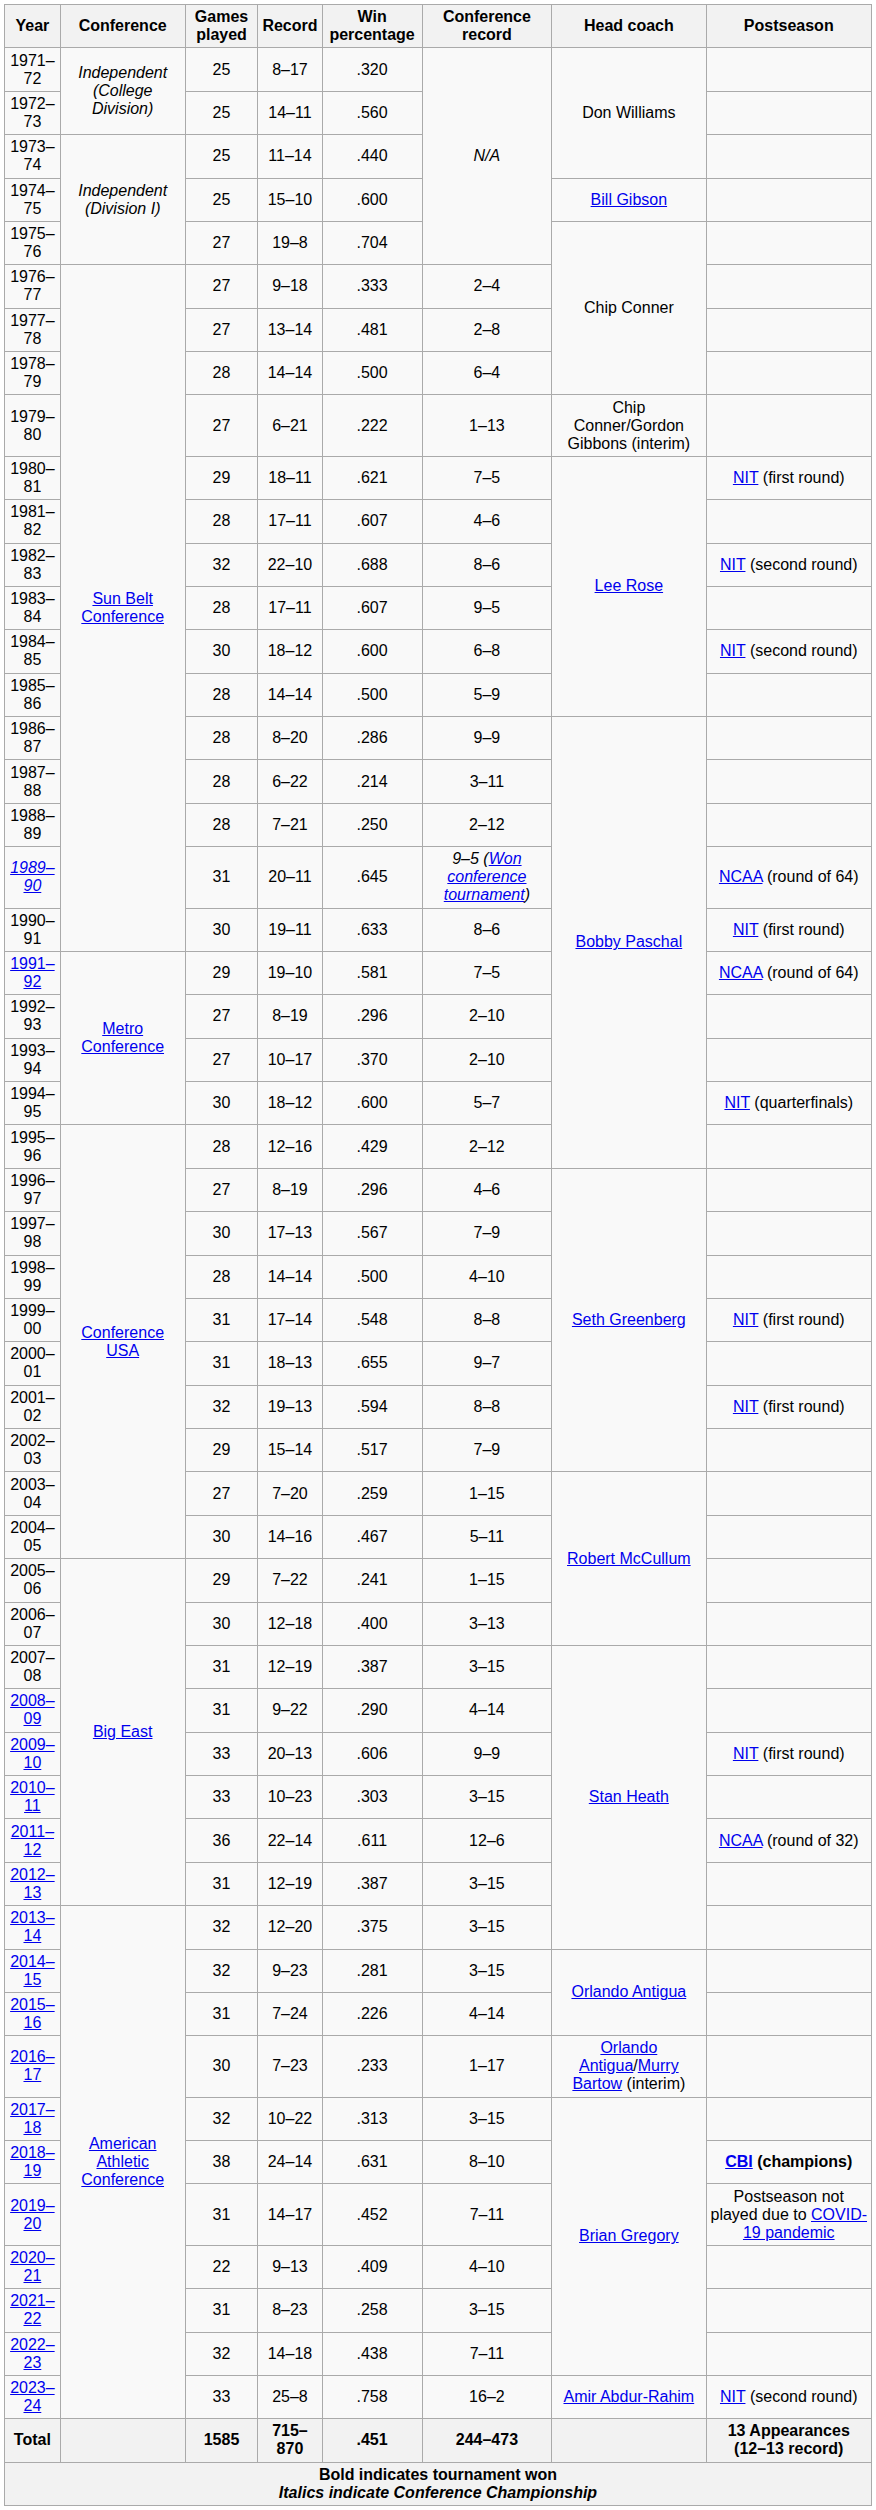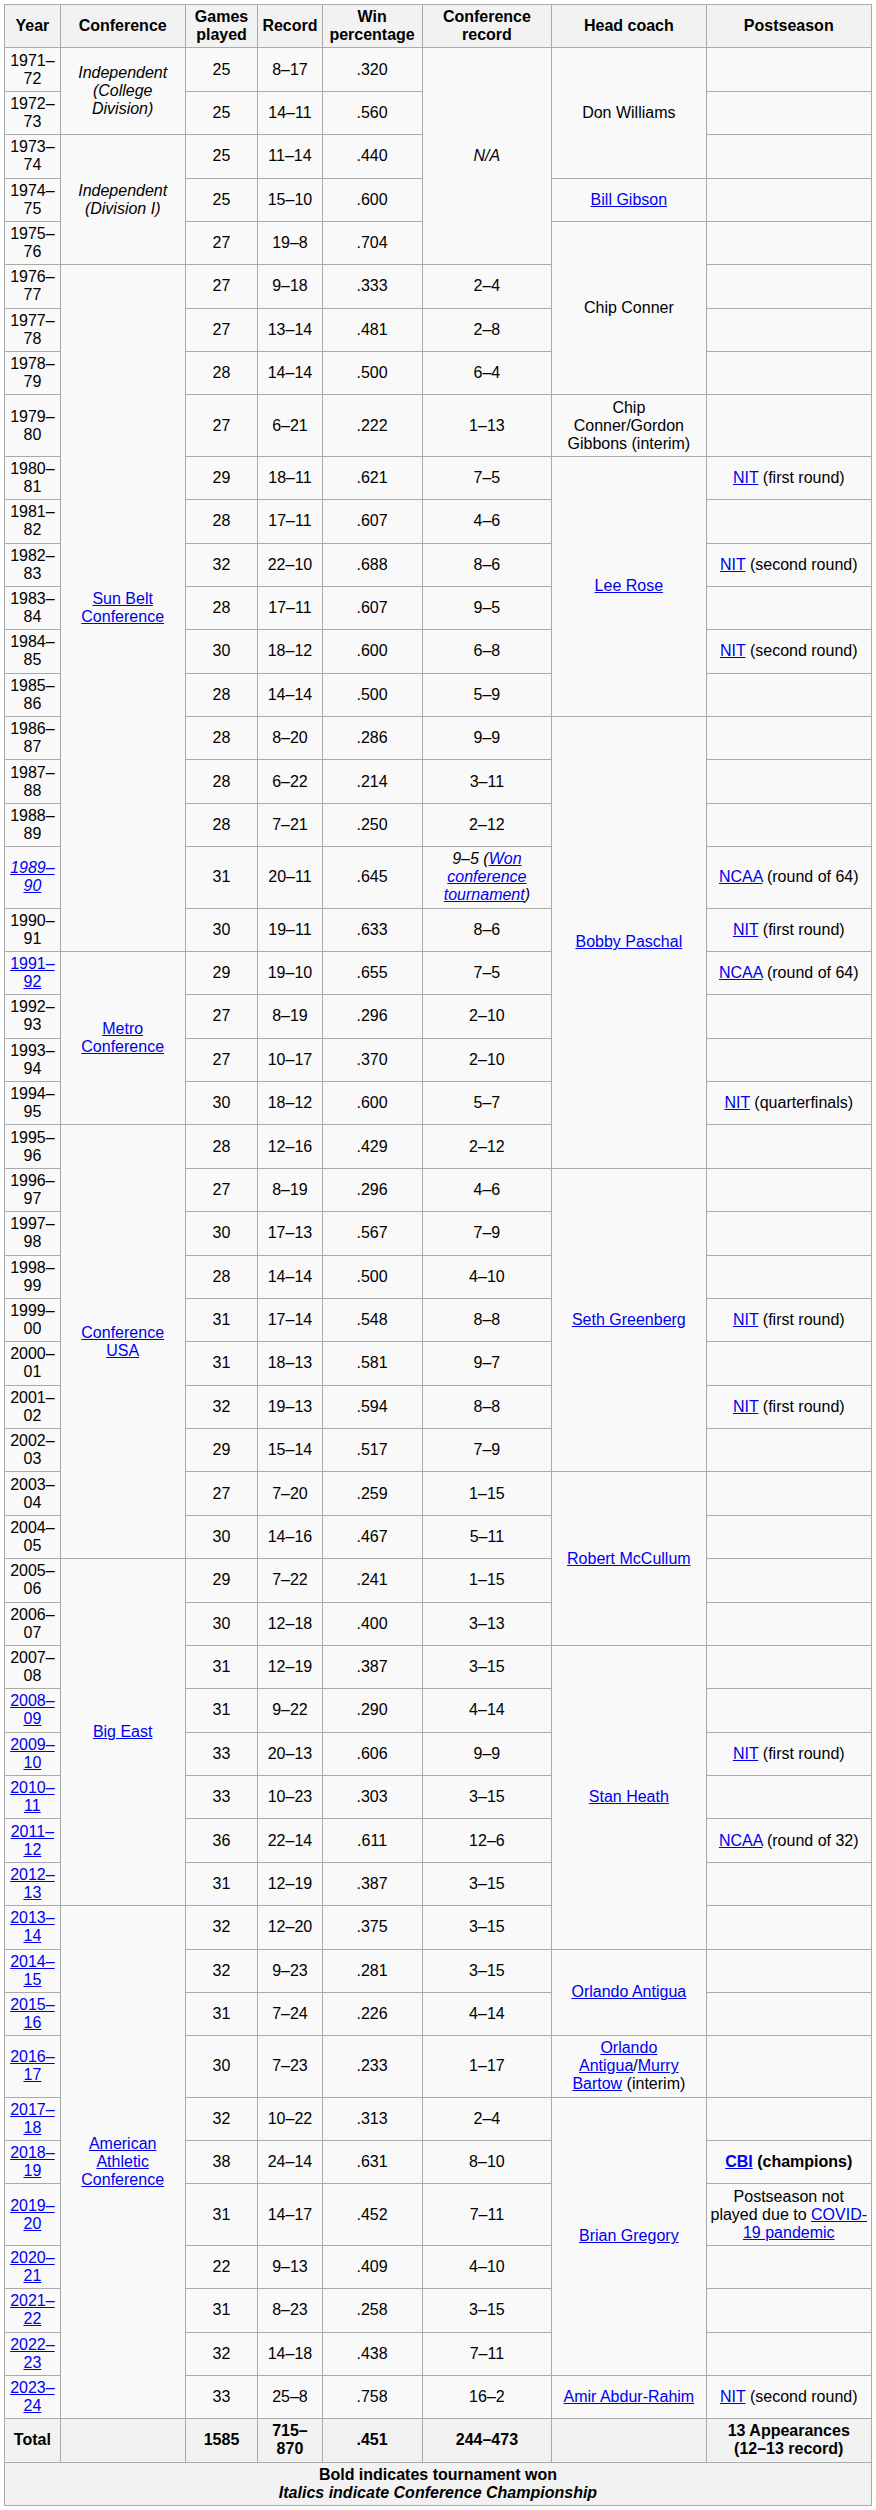(372, 973) .581 -> (372, 973) .655
(372, 1363) .655 -> (372, 1363) .581
(487, 2118) 3–15 -> (487, 2118) 2–4
